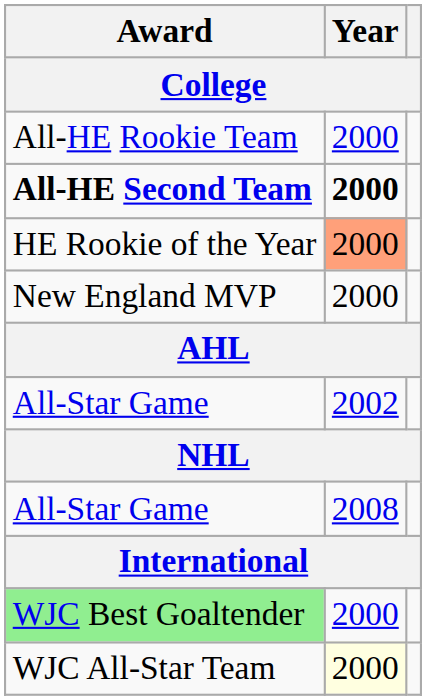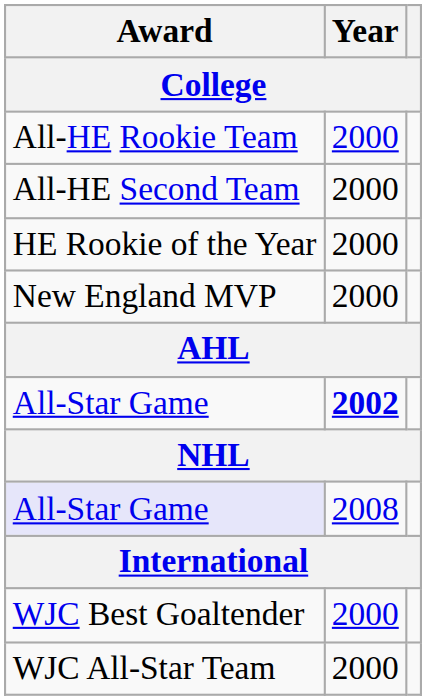(162, 190) bold -> (156, 190) normal
(365, 190) bold -> (365, 190) normal
(365, 243) lightsalmon background -> (365, 243) no background
(365, 402) normal -> (365, 402) bold
(111, 508) no background -> (111, 508) lavender background
(159, 614) lightgreen background -> (159, 614) no background
(365, 667) lightyellow background -> (365, 667) no background
